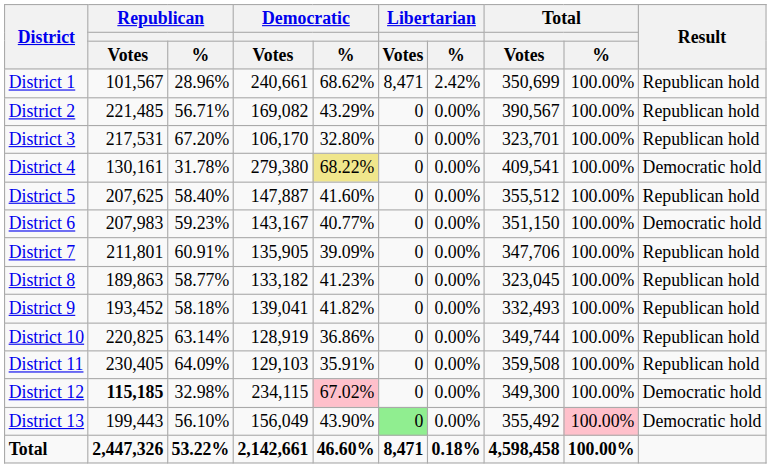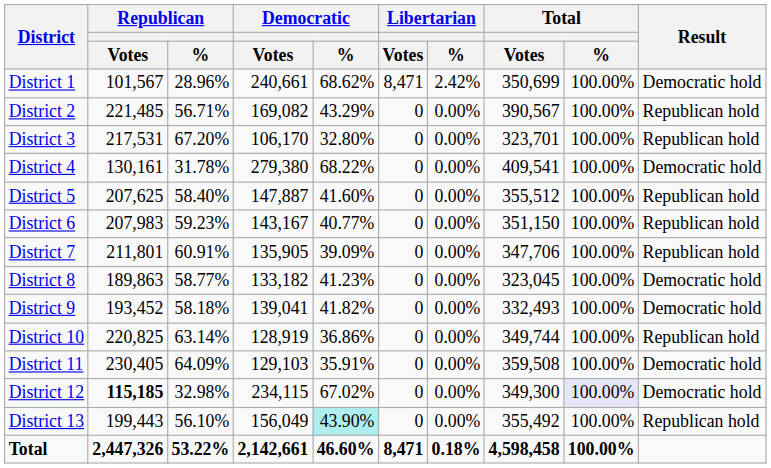(701, 83) Republican hold -> (702, 83) Democratic hold
(347, 167) khaki background -> (347, 167) no background
(702, 223) Democratic hold -> (701, 223) Republican hold
(701, 280) Republican hold -> (702, 280) Democratic hold
(701, 308) Republican hold -> (702, 308) Democratic hold
(701, 364) Republican hold -> (702, 364) Democratic hold
(347, 392) pink background -> (347, 392) no background
(603, 392) no background -> (603, 392) lavender background
(347, 421) no background -> (347, 421) paleturquoise background
(419, 421) lightgreen background -> (419, 421) no background
(603, 421) pink background -> (603, 421) no background
(702, 421) Democratic hold -> (701, 421) Republican hold
